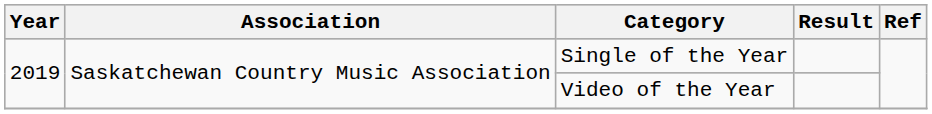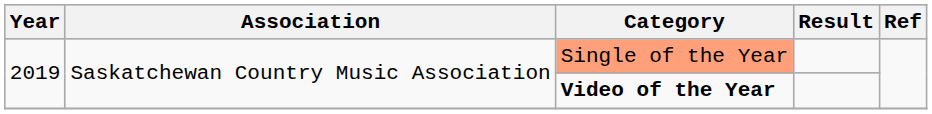(674, 56) no background -> (674, 56) lightsalmon background
(668, 91) normal -> (668, 91) bold
